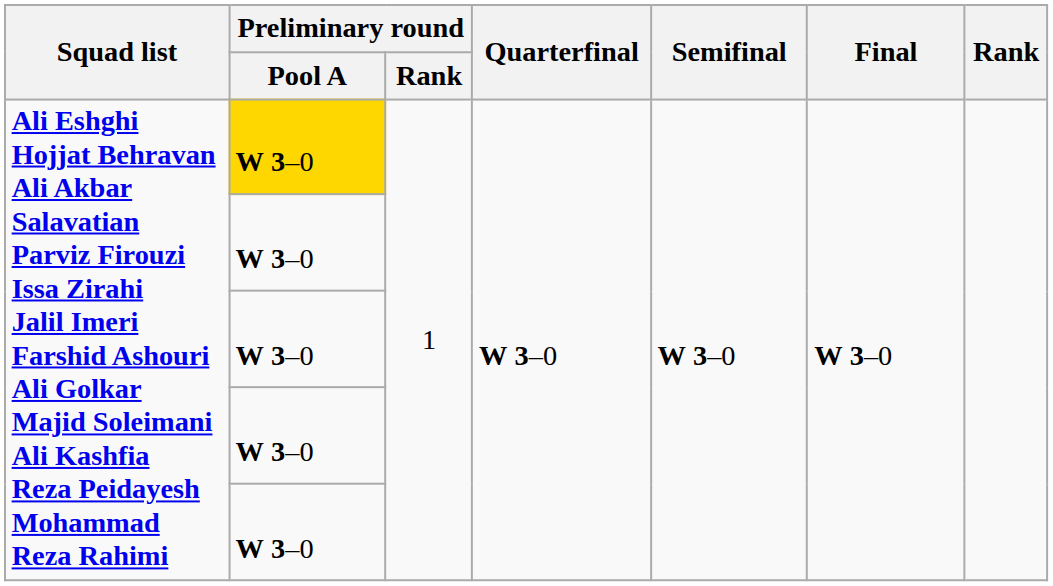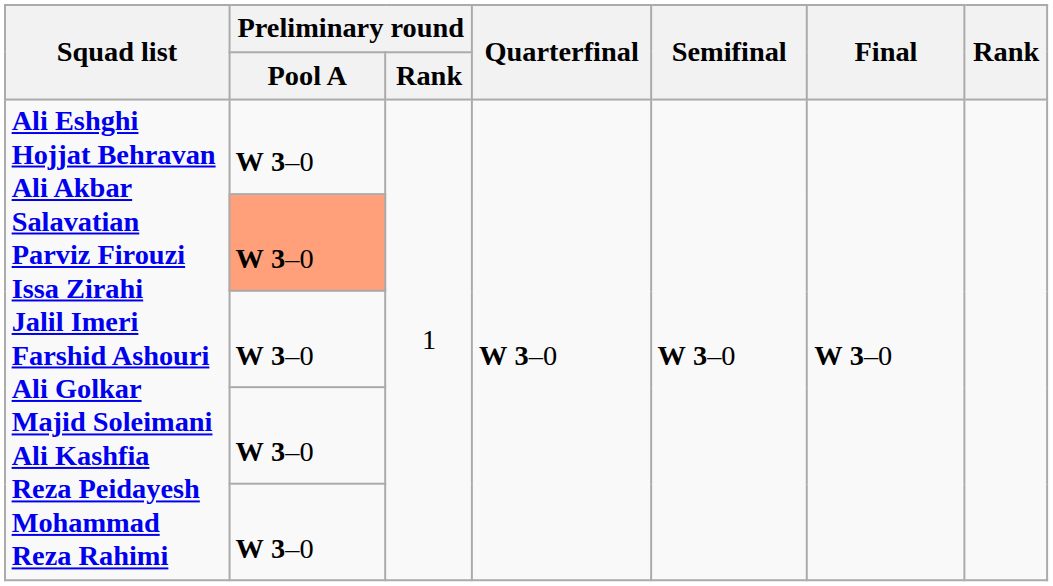(275, 163) gold background -> (275, 163) no background
(275, 259) no background -> (275, 259) lightsalmon background
